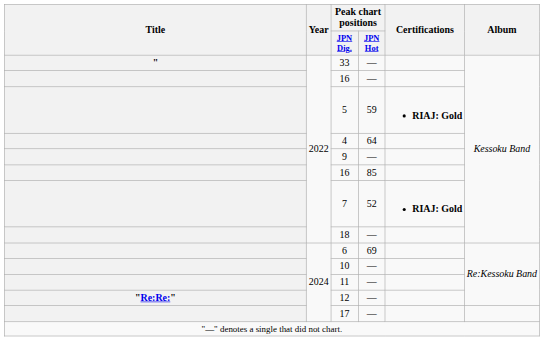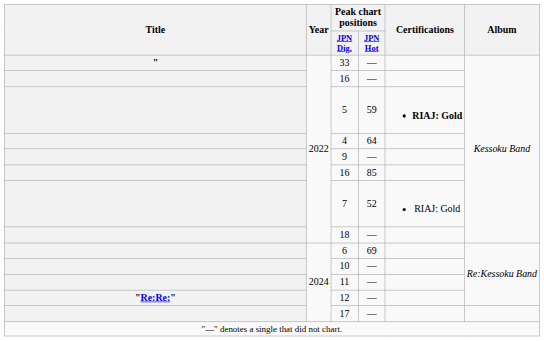(425, 209) bold -> (425, 209) normal
